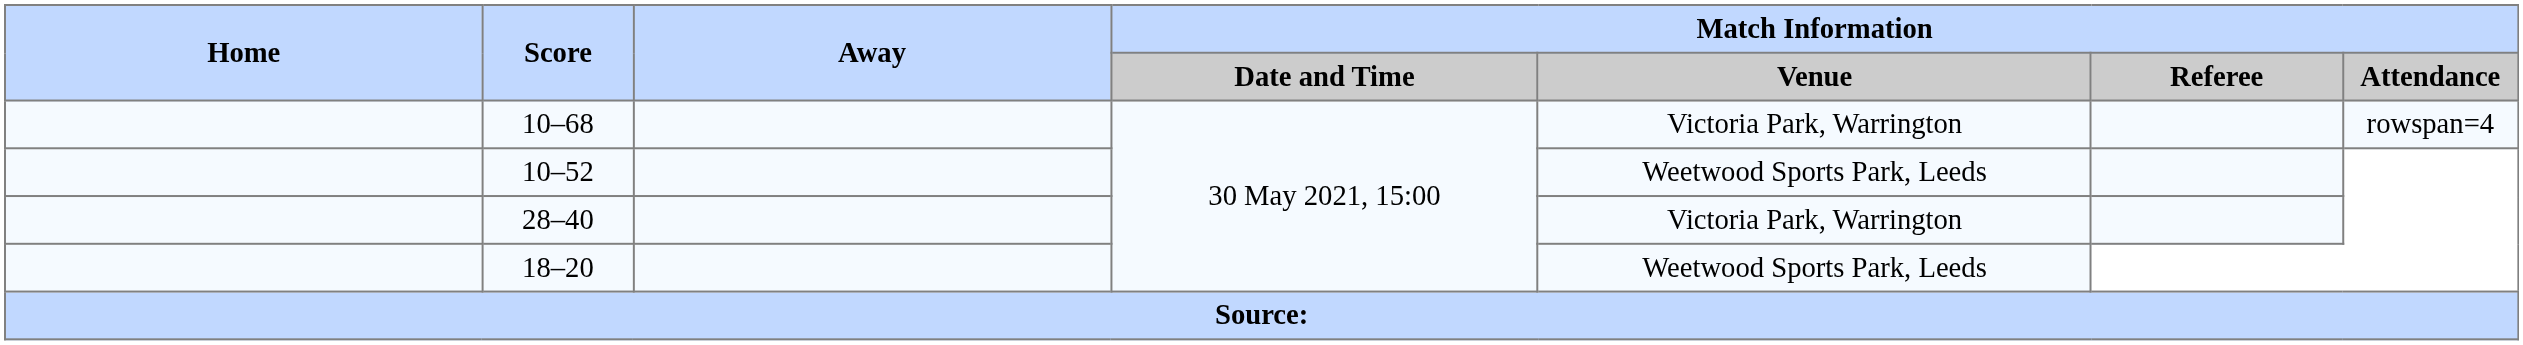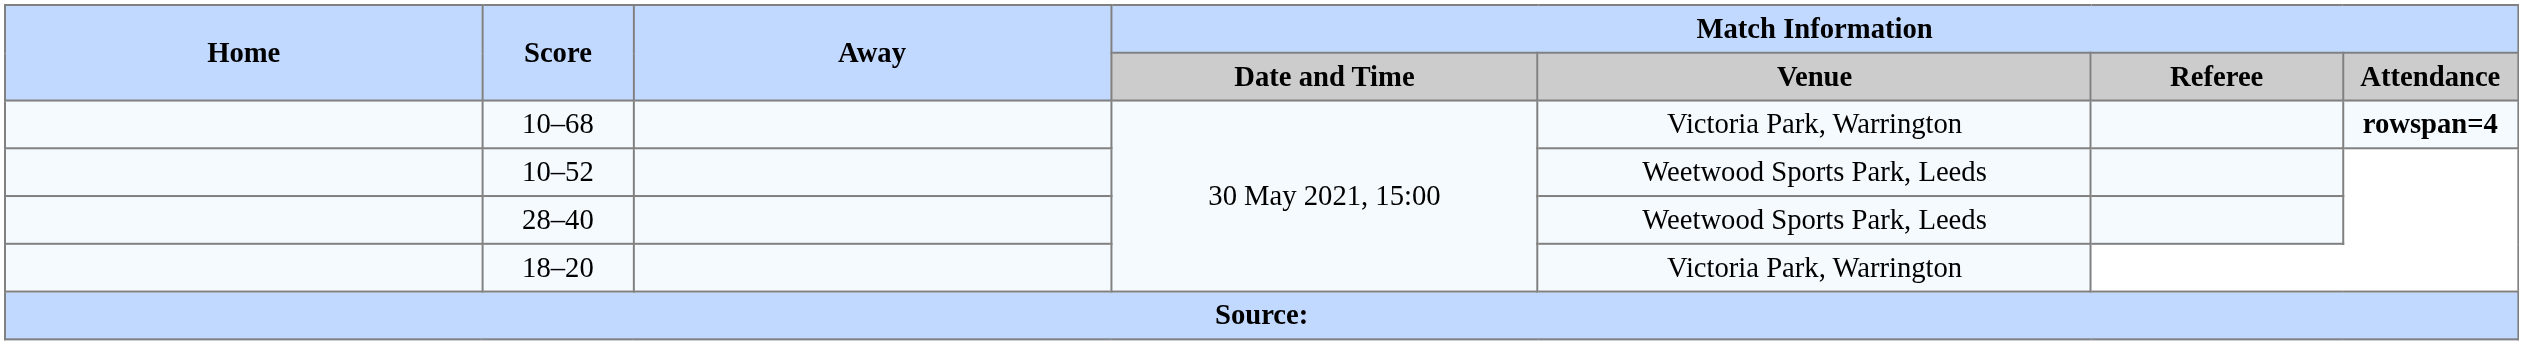(2430, 123) normal -> (2430, 123) bold
(1815, 219) Victoria Park, Warrington -> (1815, 219) Weetwood Sports Park, Leeds
(1815, 267) Weetwood Sports Park, Leeds -> (1815, 267) Victoria Park, Warrington
